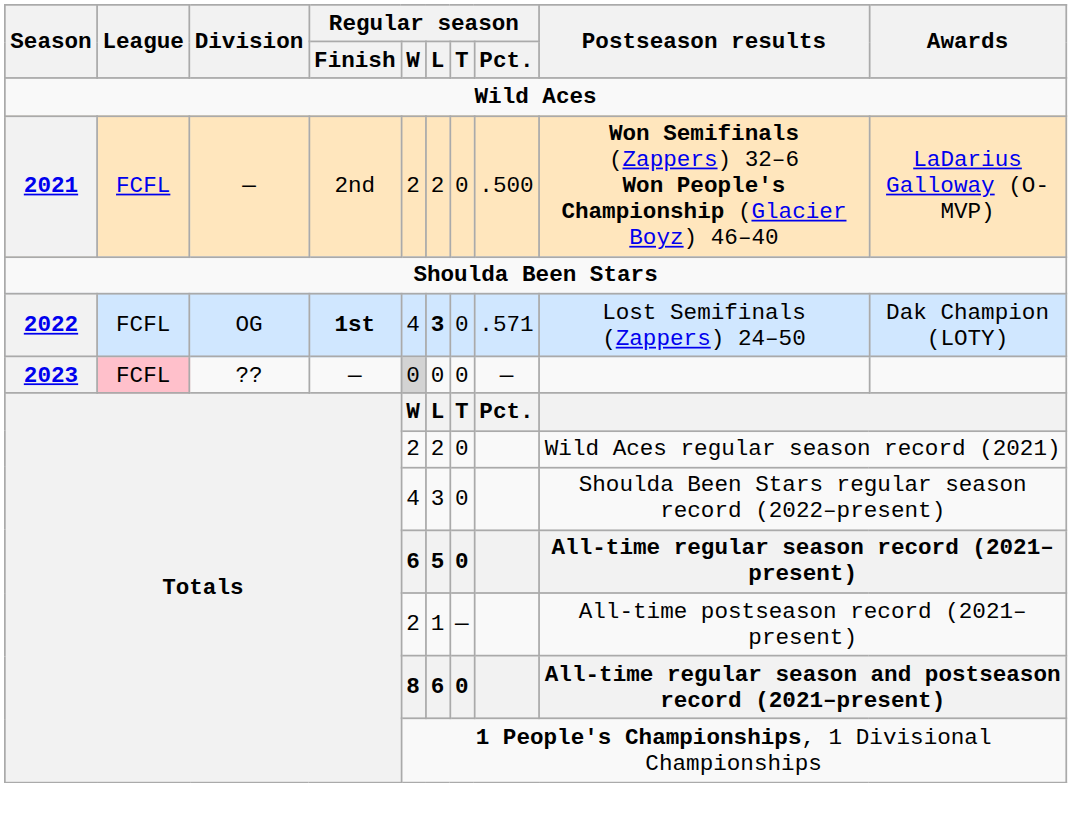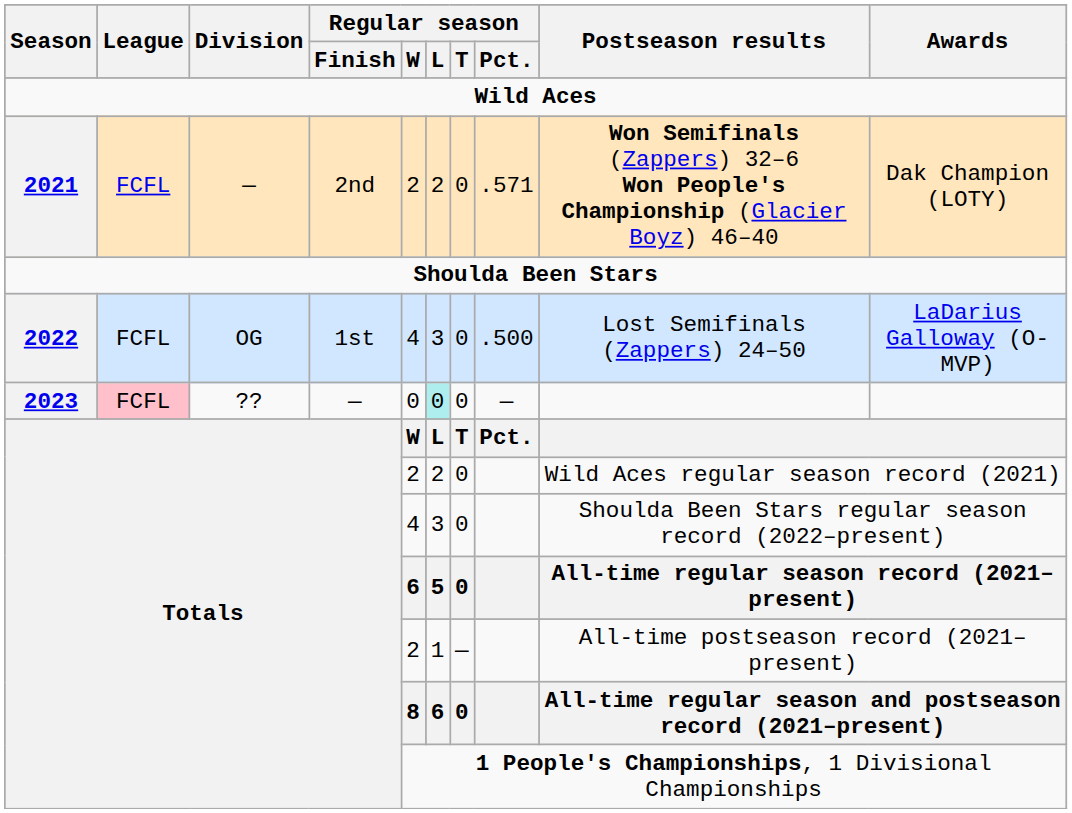(507, 186) .500 -> (507, 186) .571
(968, 186) LaDarius Galloway (O-MVP) -> (968, 186) Dak Champion (LOTY)
(355, 325) bold -> (355, 338) normal
(437, 325) bold -> (437, 338) normal
(507, 325) .571 -> (507, 338) .500
(968, 325) Dak Champion (LOTY) -> (968, 338) LaDarius Galloway (O-MVP)
(413, 375) lightgrey background -> (413, 401) no background
(437, 375) no background -> (437, 401) paleturquoise background
